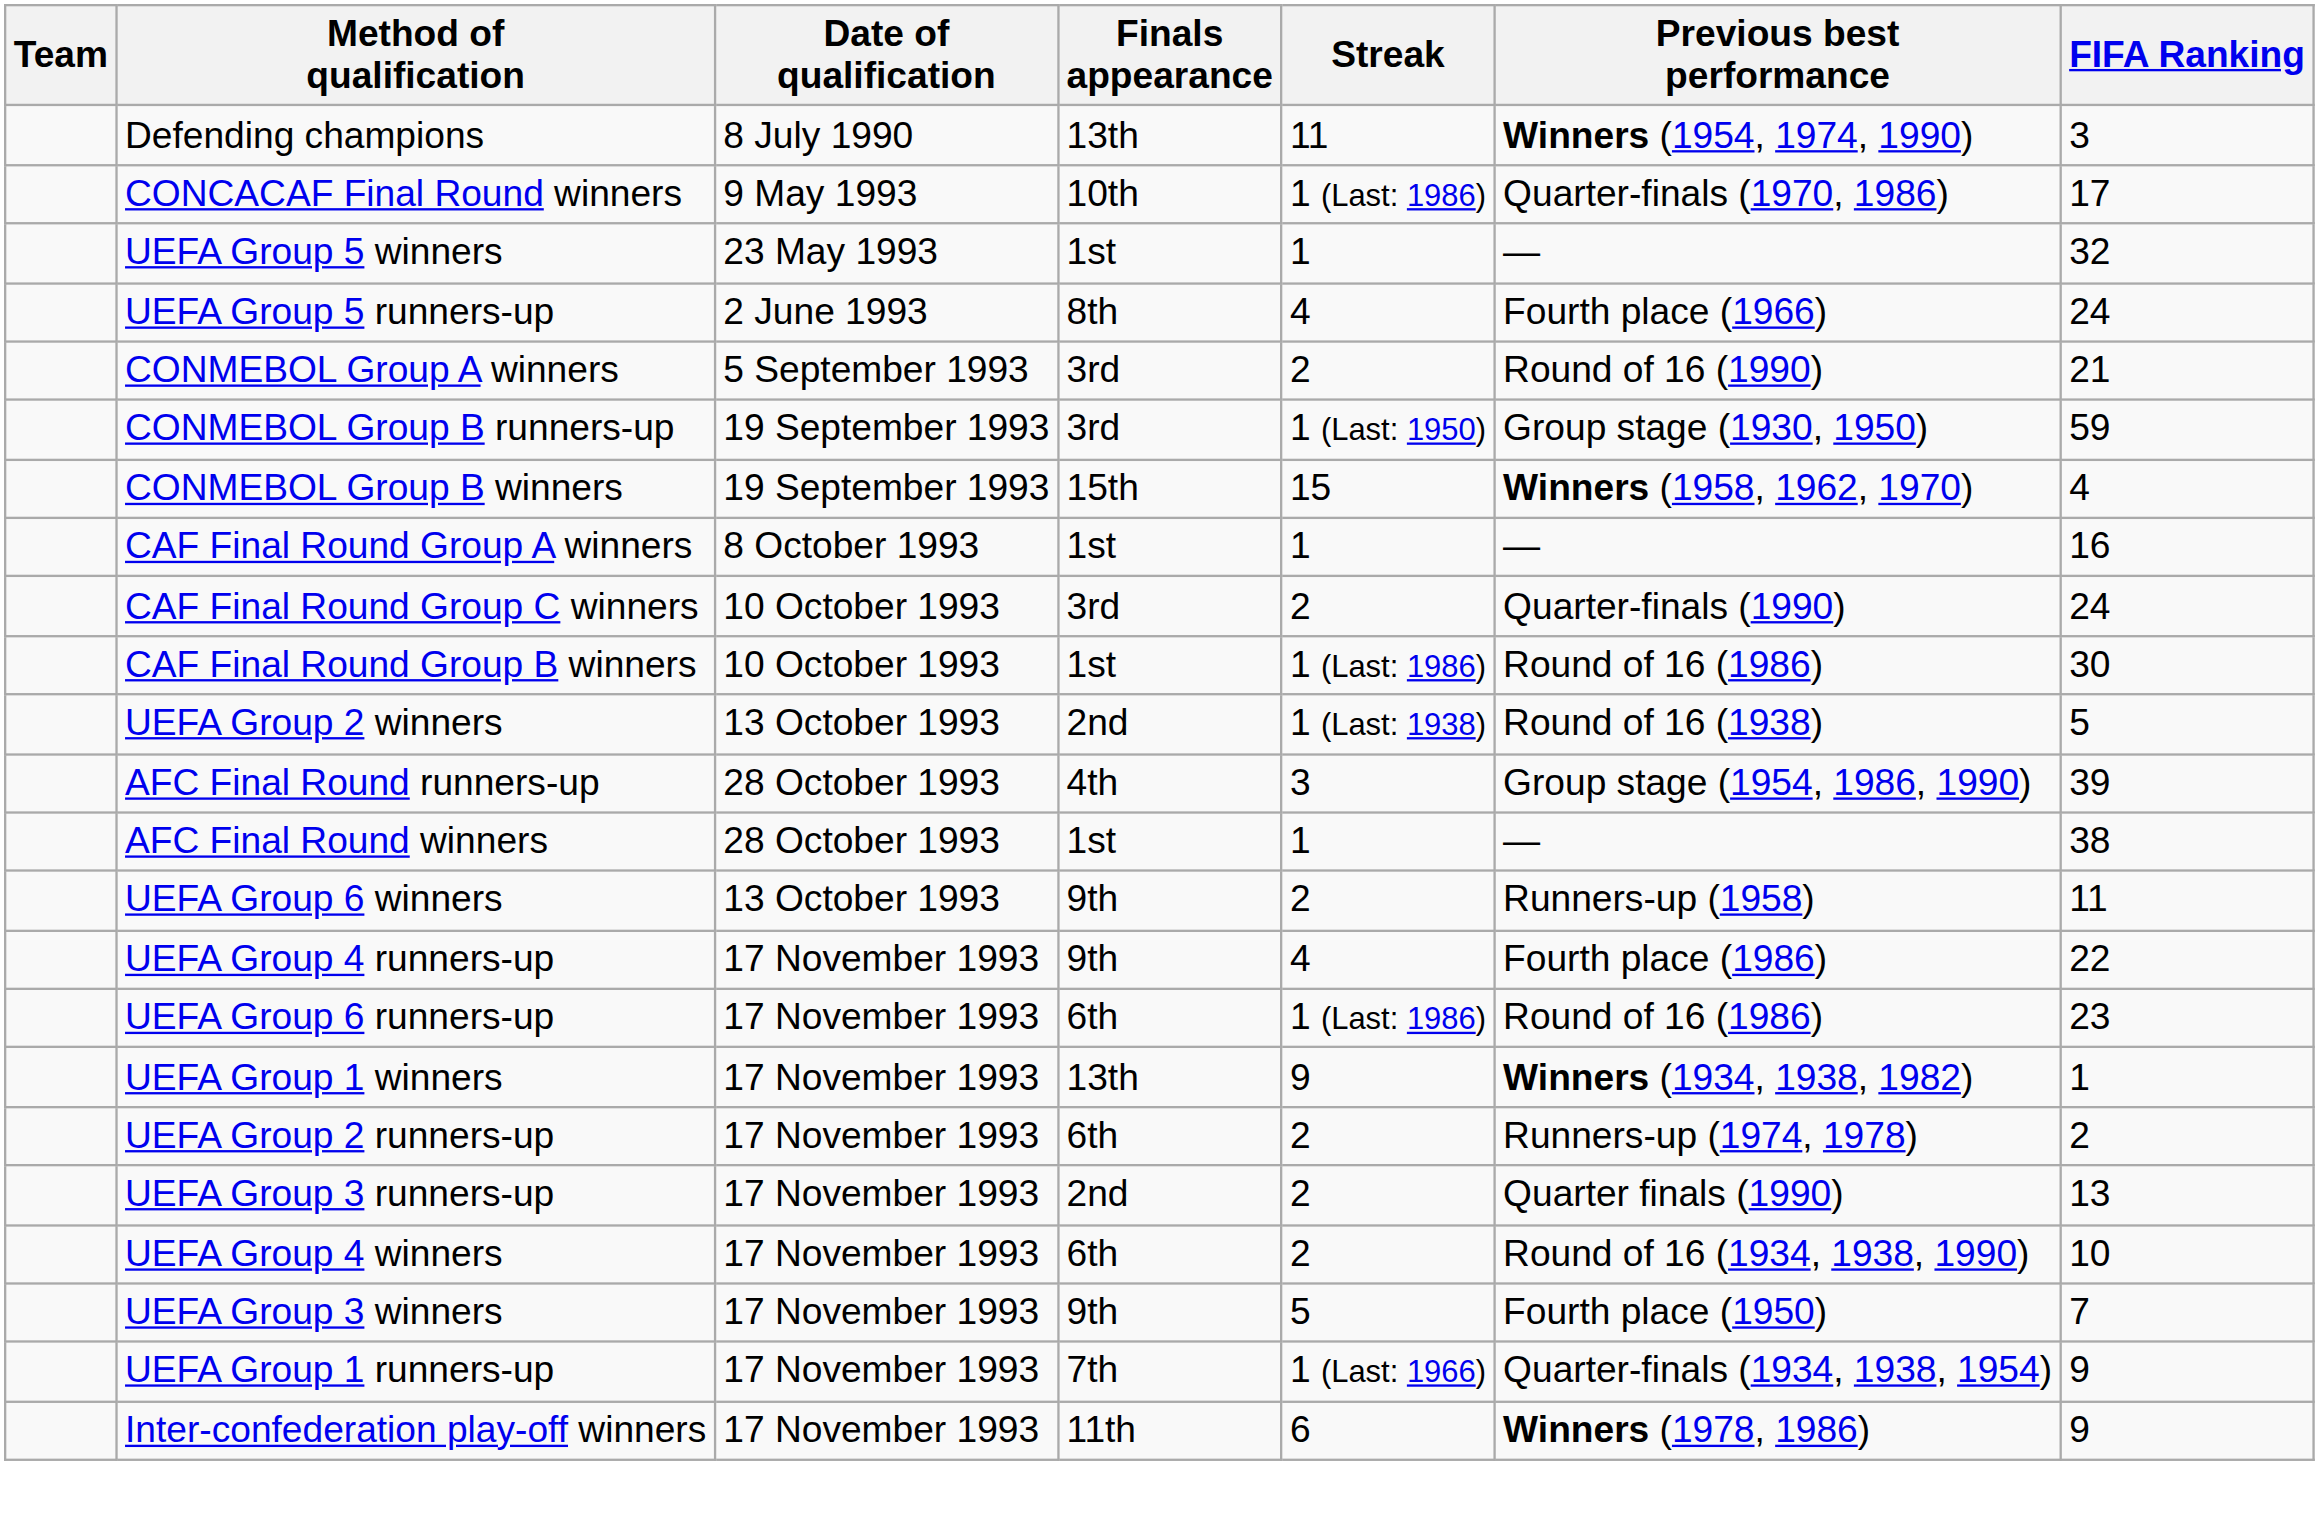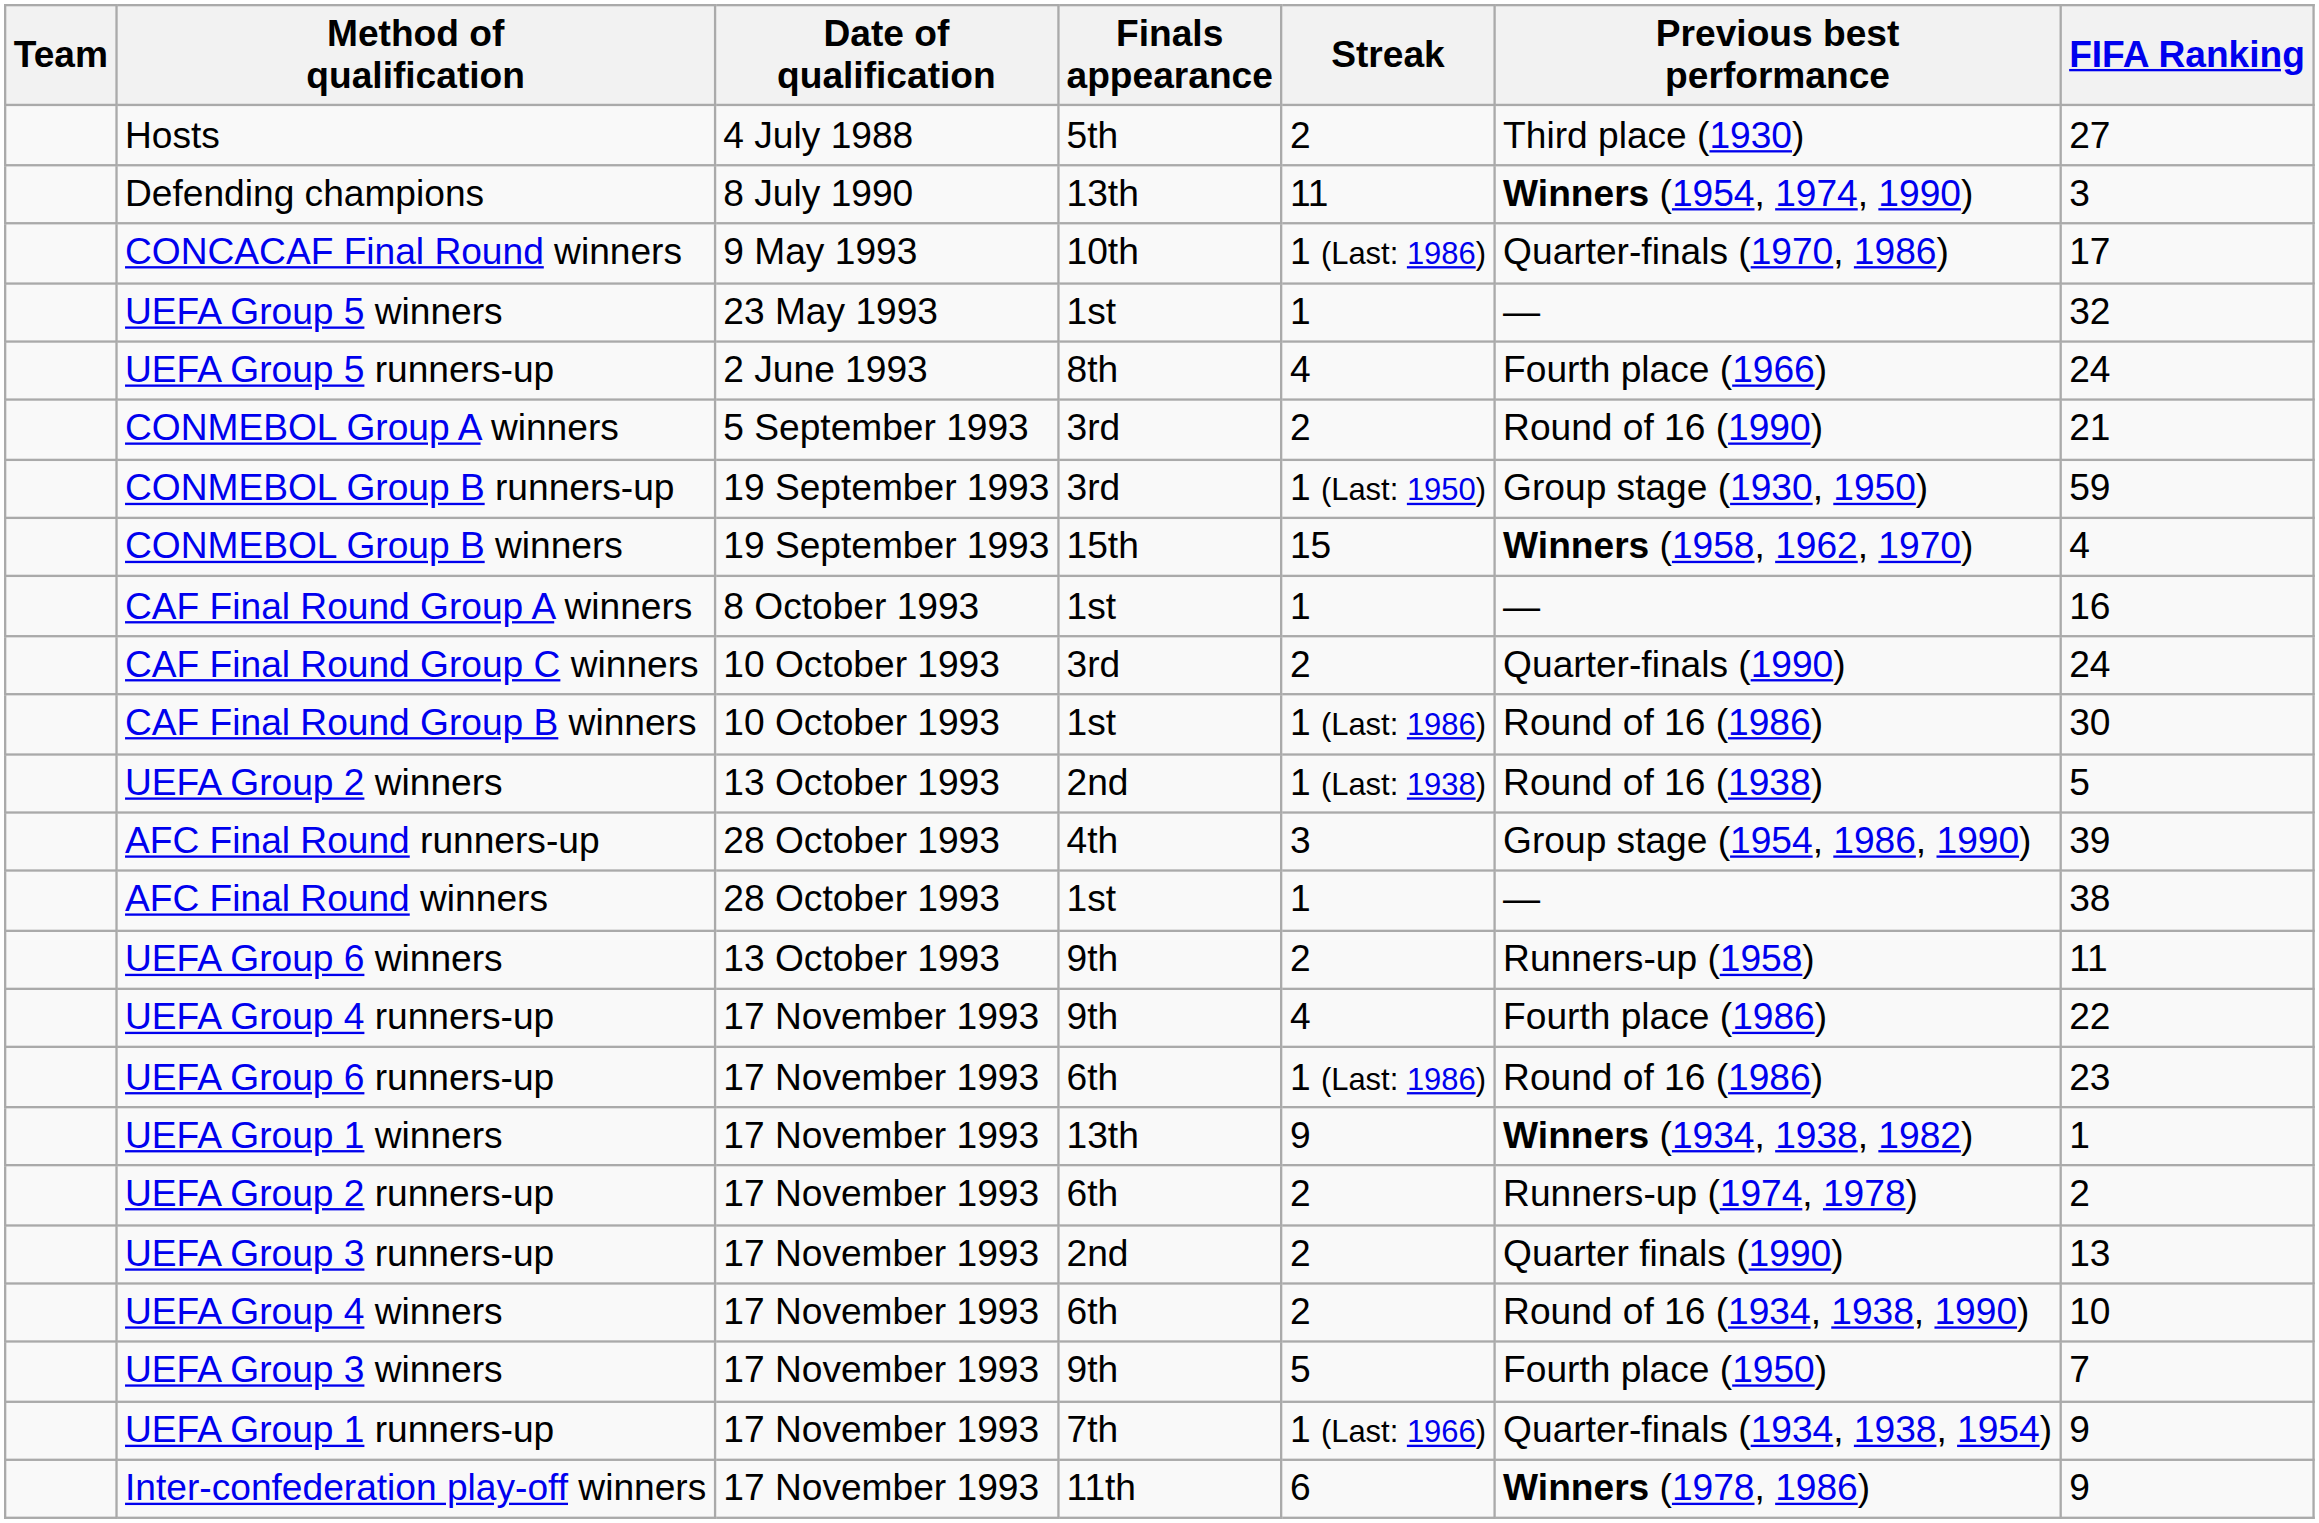+ row: (172, 134)
